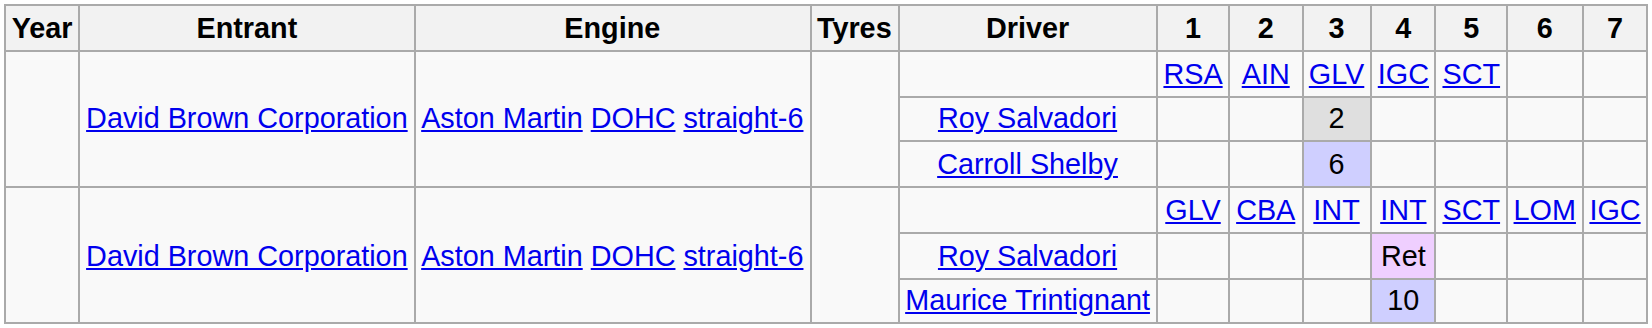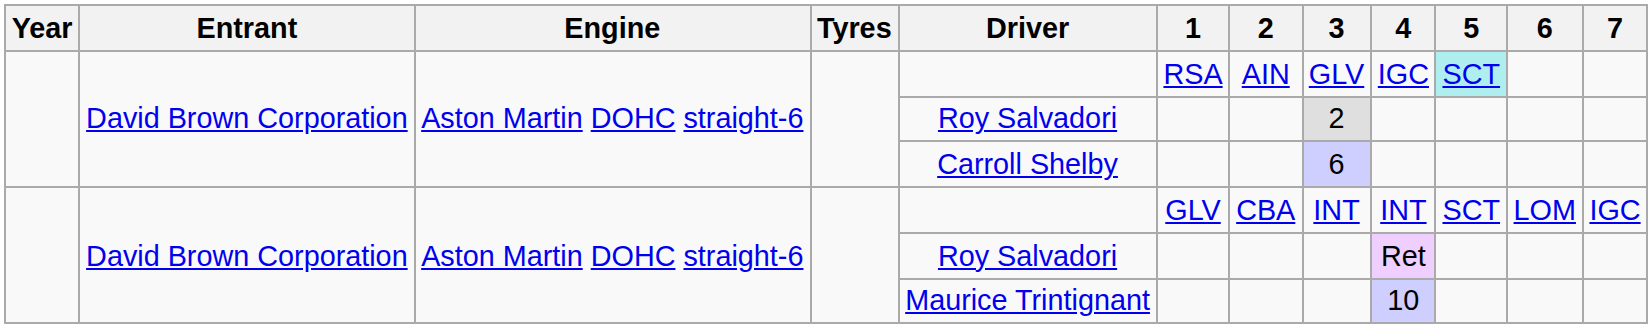(1471, 74) no background -> (1471, 74) paleturquoise background
